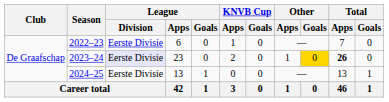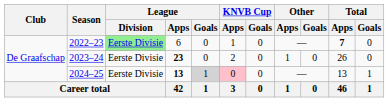(135, 43) no background -> (135, 43) lightgreen background
(342, 43) normal -> (342, 43) bold
(135, 58) lavender background -> (135, 58) no background
(178, 58) normal -> (178, 58) bold
(315, 58) gold background -> (315, 58) no background
(342, 58) bold -> (342, 58) normal
(178, 74) normal -> (178, 74) bold
(206, 74) no background -> (206, 74) lightgrey background
(233, 74) no background -> (233, 74) pink background
